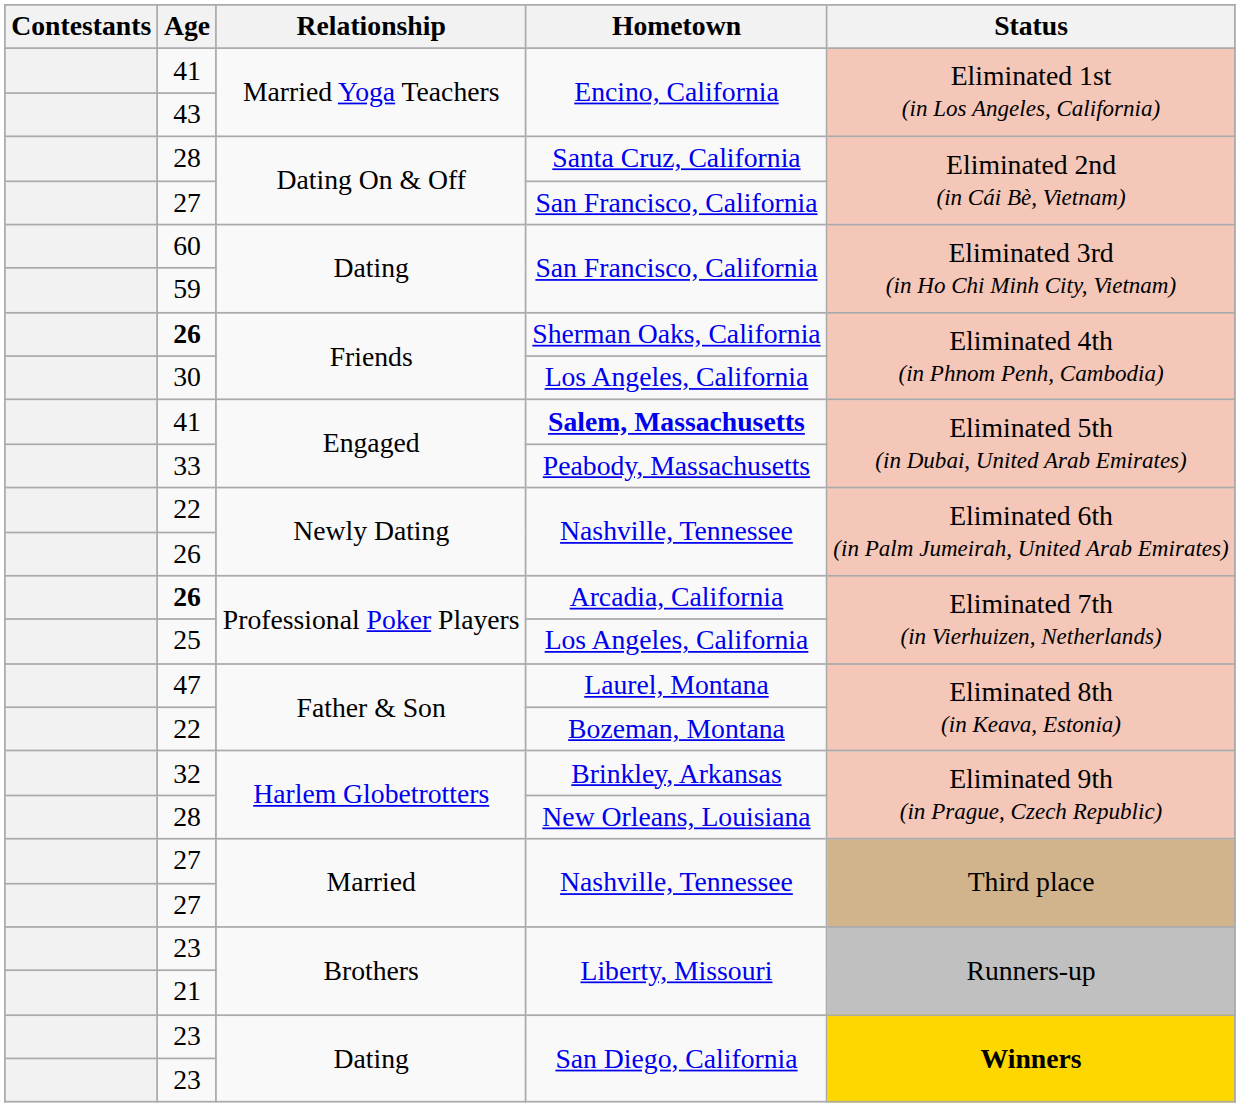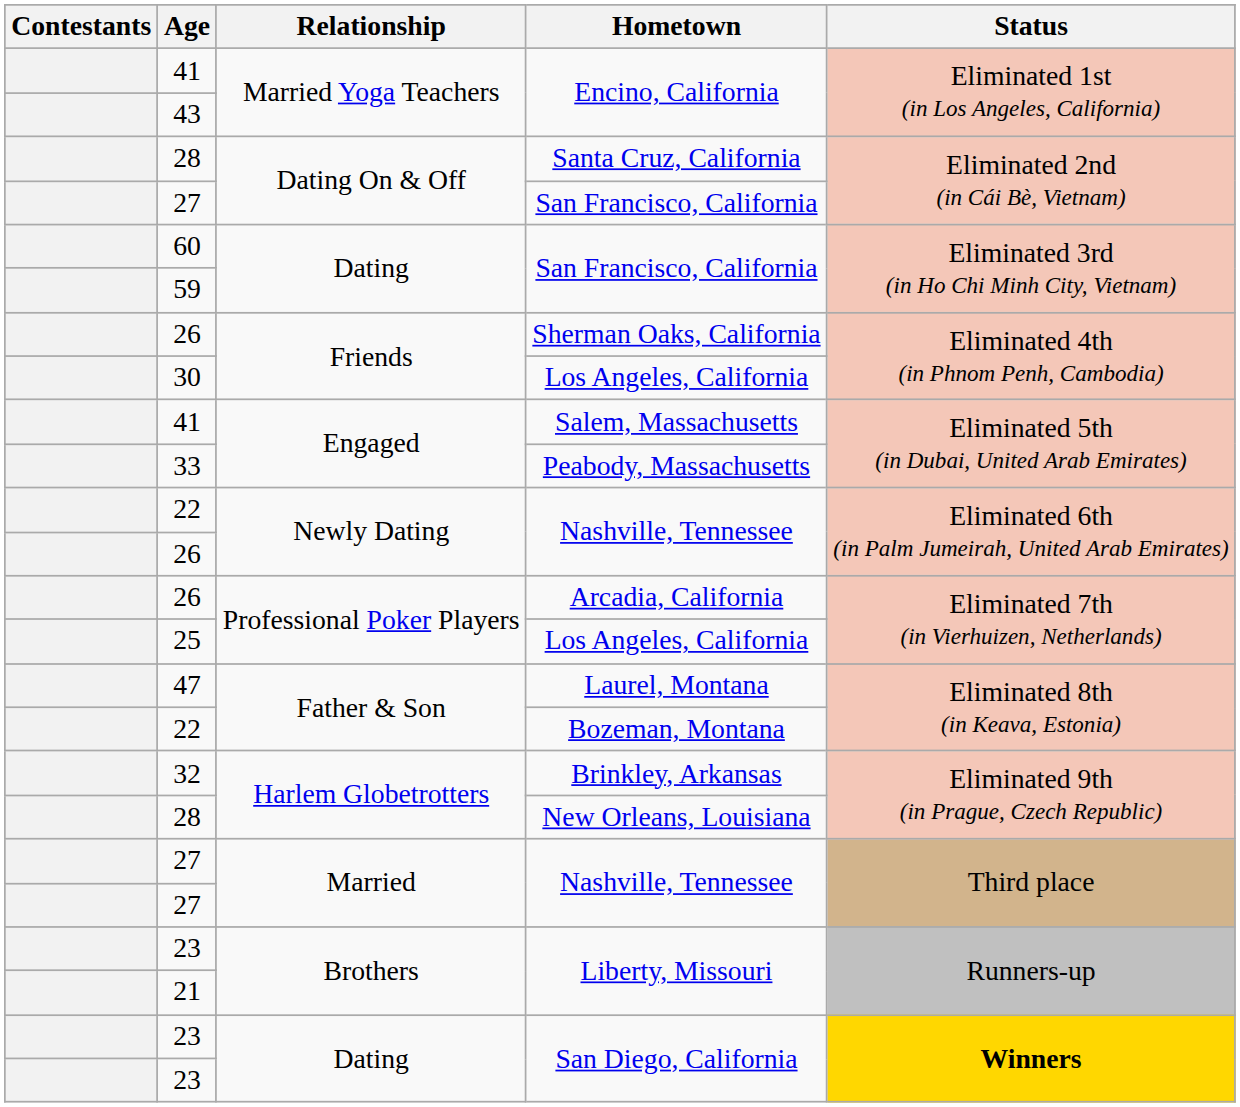(187, 333) bold -> (187, 333) normal
(676, 421) bold -> (676, 421) normal
(187, 597) bold -> (187, 597) normal
